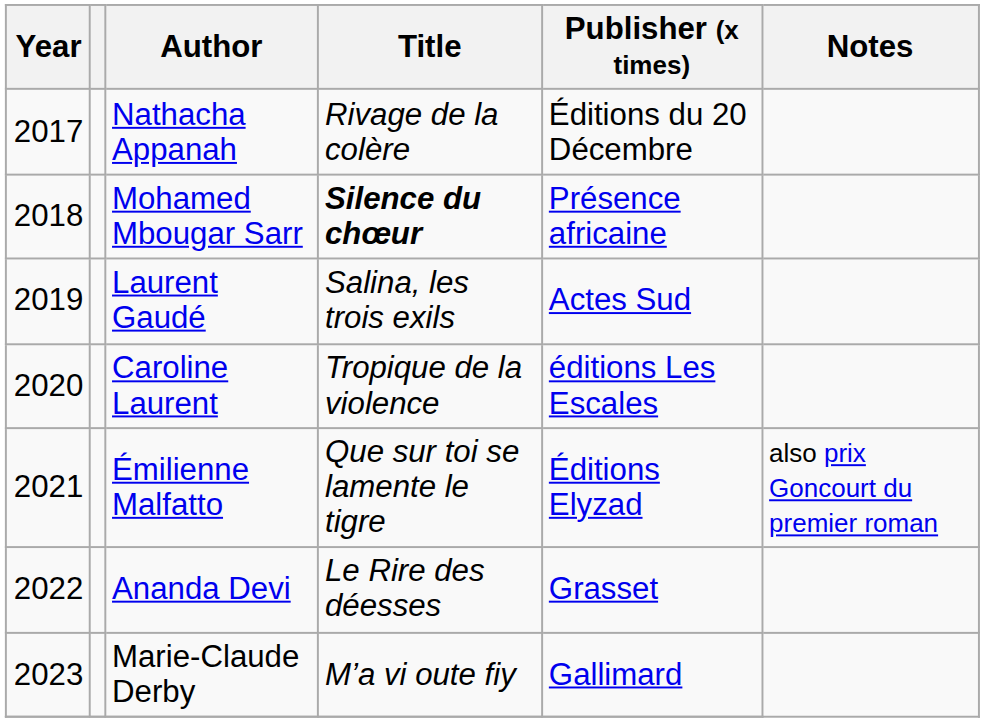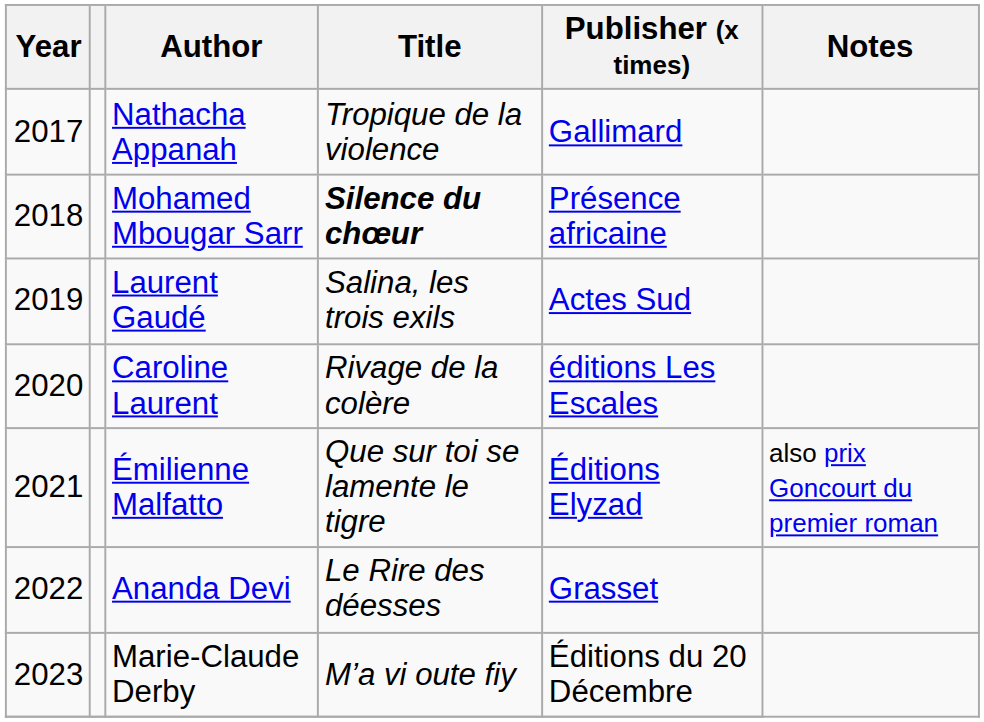(412, 131) Rivage de la colère -> (424, 131) Tropique de la violence
(648, 131) Éditions du 20 Décembre -> (616, 131) Gallimard
(424, 385) Tropique de la violence -> (412, 385) Rivage de la colère
(616, 673) Gallimard -> (648, 673) Éditions du 20 Décembre
